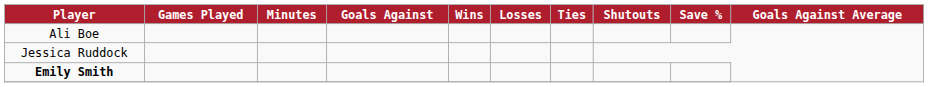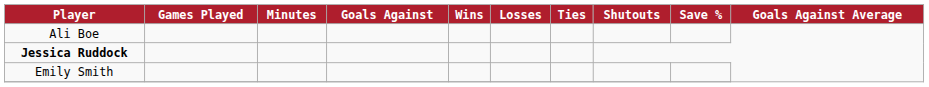(74, 53) normal -> (74, 53) bold
(74, 72) bold -> (74, 72) normal
